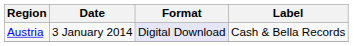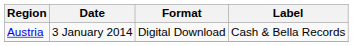(182, 32) lavender background -> (182, 32) no background
